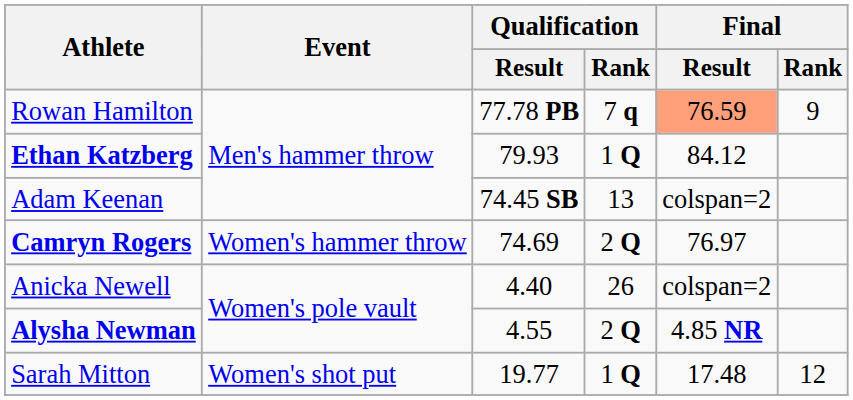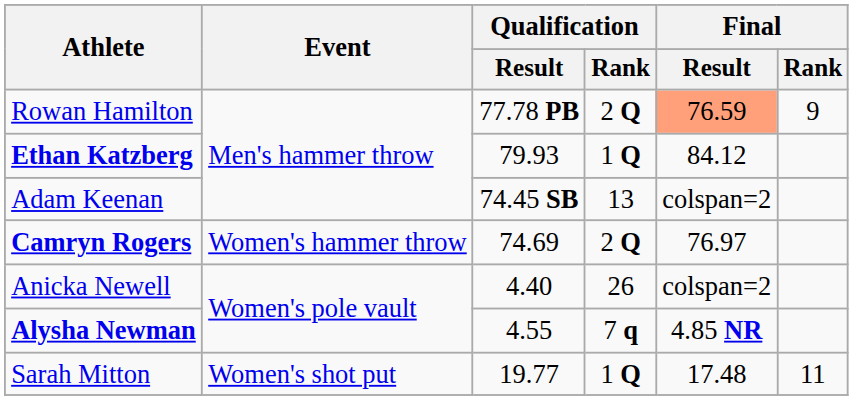(621, 111) 7 q -> (621, 111) 2 Q
(621, 330) 2 Q -> (621, 330) 7 q
(813, 373) 12 -> (813, 373) 11
